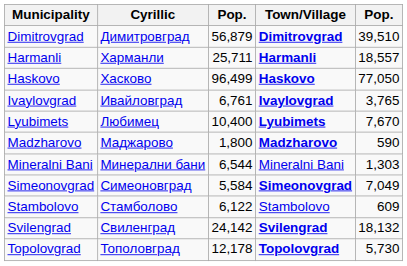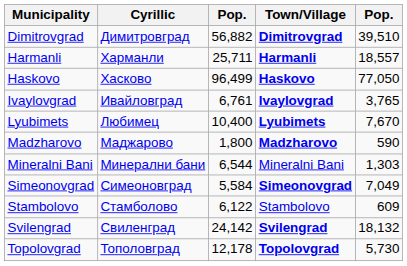(232, 36) 56,879 -> (232, 36) 56,882
